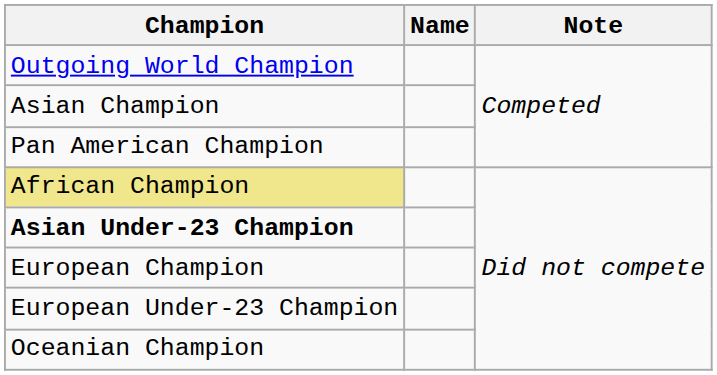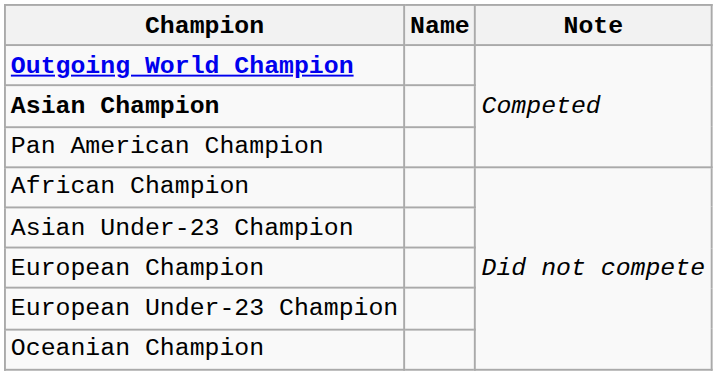(182, 66) normal -> (182, 66) bold
(115, 106) normal -> (115, 106) bold
(130, 187) khaki background -> (130, 187) no background
(182, 228) bold -> (182, 228) normal
